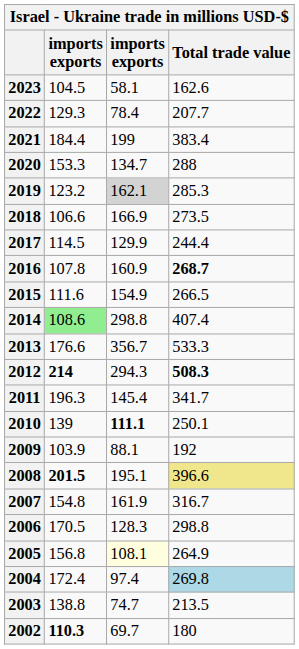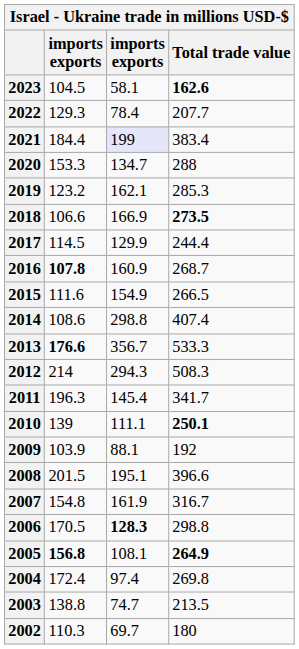(191, 87) normal -> (191, 87) bold
(123, 139) no background -> (123, 139) lavender background
(129, 191) lightgrey background -> (129, 191) no background
(191, 216) normal -> (191, 216) bold
(67, 268) normal -> (67, 268) bold
(191, 268) bold -> (191, 268) normal
(67, 320) lightgreen background -> (67, 320) no background
(67, 346) normal -> (67, 346) bold
(61, 372) bold -> (61, 372) normal
(191, 372) bold -> (191, 372) normal
(128, 424) bold -> (128, 424) normal
(191, 424) normal -> (191, 424) bold
(67, 475) bold -> (67, 475) normal
(191, 475) khaki background -> (191, 475) no background
(129, 527) normal -> (129, 527) bold
(67, 553) normal -> (67, 553) bold
(129, 553) lightyellow background -> (129, 553) no background
(191, 553) normal -> (191, 553) bold
(191, 579) lightblue background -> (191, 579) no background
(66, 631) bold -> (66, 631) normal
